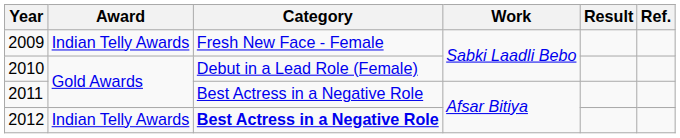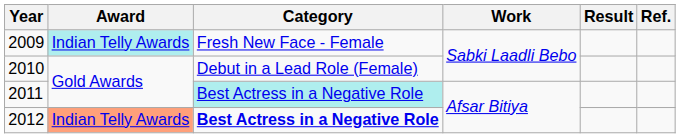(121, 42) no background -> (121, 42) paleturquoise background
(310, 94) no background -> (310, 94) paleturquoise background
(121, 119) no background -> (121, 119) lightsalmon background
